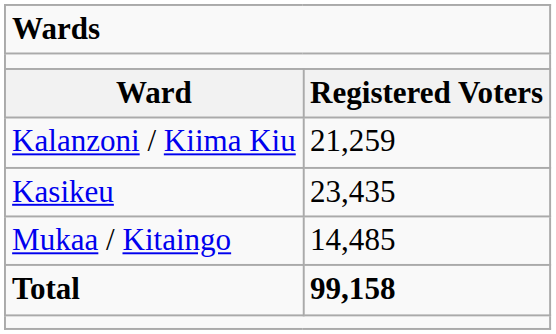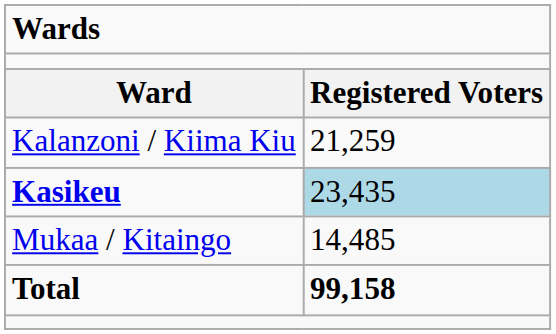(63, 191) normal -> (66, 191) bold
(353, 191) no background -> (353, 191) lightblue background
